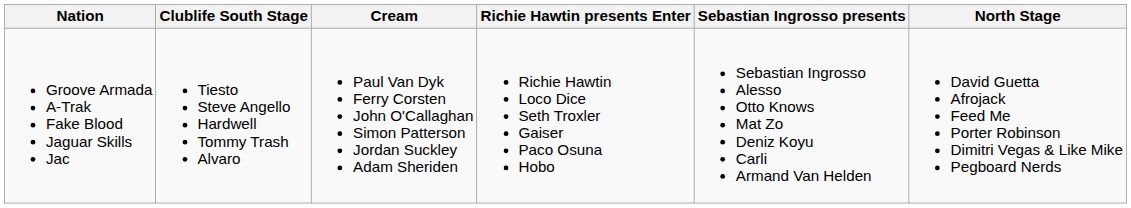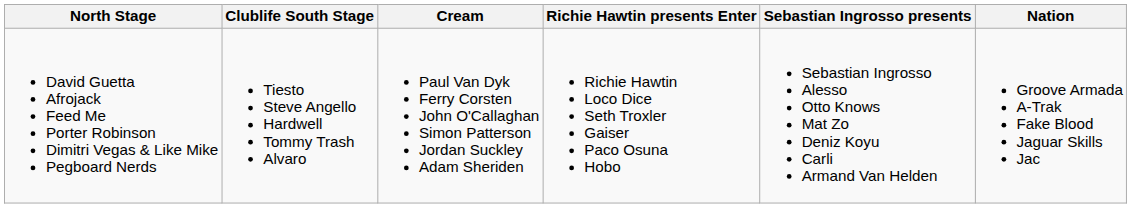columns swapped: (1018, 16) <-> (80, 16)
